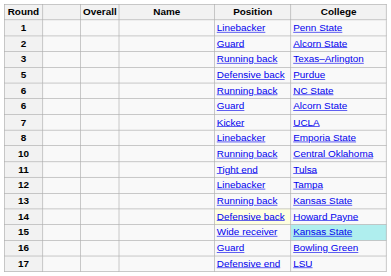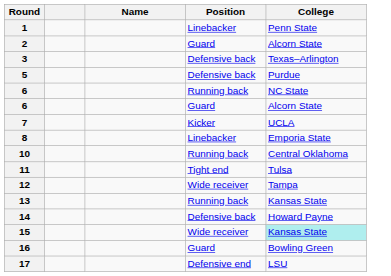- column: (100, 12)
(247, 59) Running back -> (221, 59) Defensive back
(241, 185) Linebacker -> (218, 185) Wide receiver
(251, 216) lightyellow background -> (221, 216) no background
